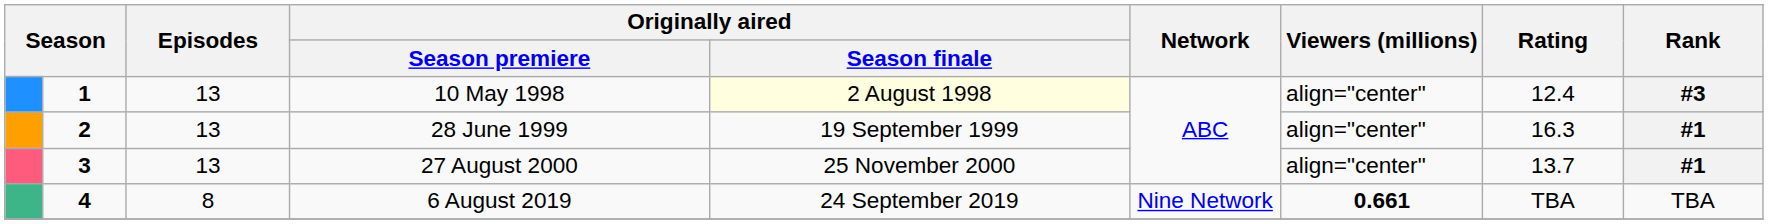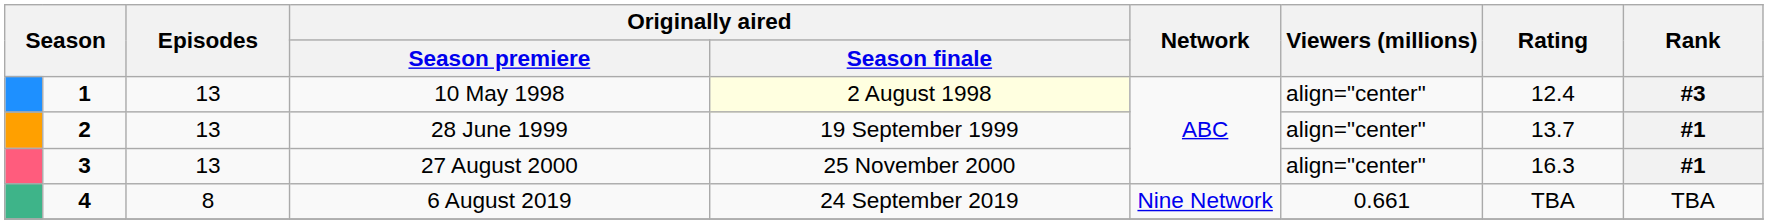(1553, 129) 16.3 -> (1553, 129) 13.7
(1553, 165) 13.7 -> (1553, 165) 16.3
(1382, 201) bold -> (1382, 201) normal
